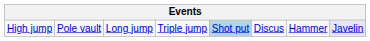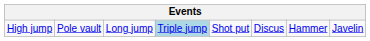(182, 28) no background -> (182, 28) lightblue background
(230, 28) lightblue background -> (230, 28) no background
(348, 28) lavender background -> (348, 28) no background
